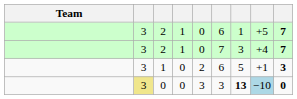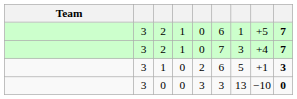(144, 85) khaki background -> (144, 85) no background
(241, 85) bold -> (241, 85) normal
(262, 85) lightblue background -> (262, 85) no background
